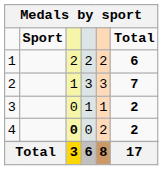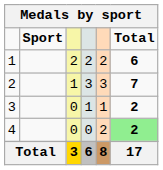(74, 130) bold -> (74, 130) normal
(134, 130) no background -> (134, 130) lightgreen background
